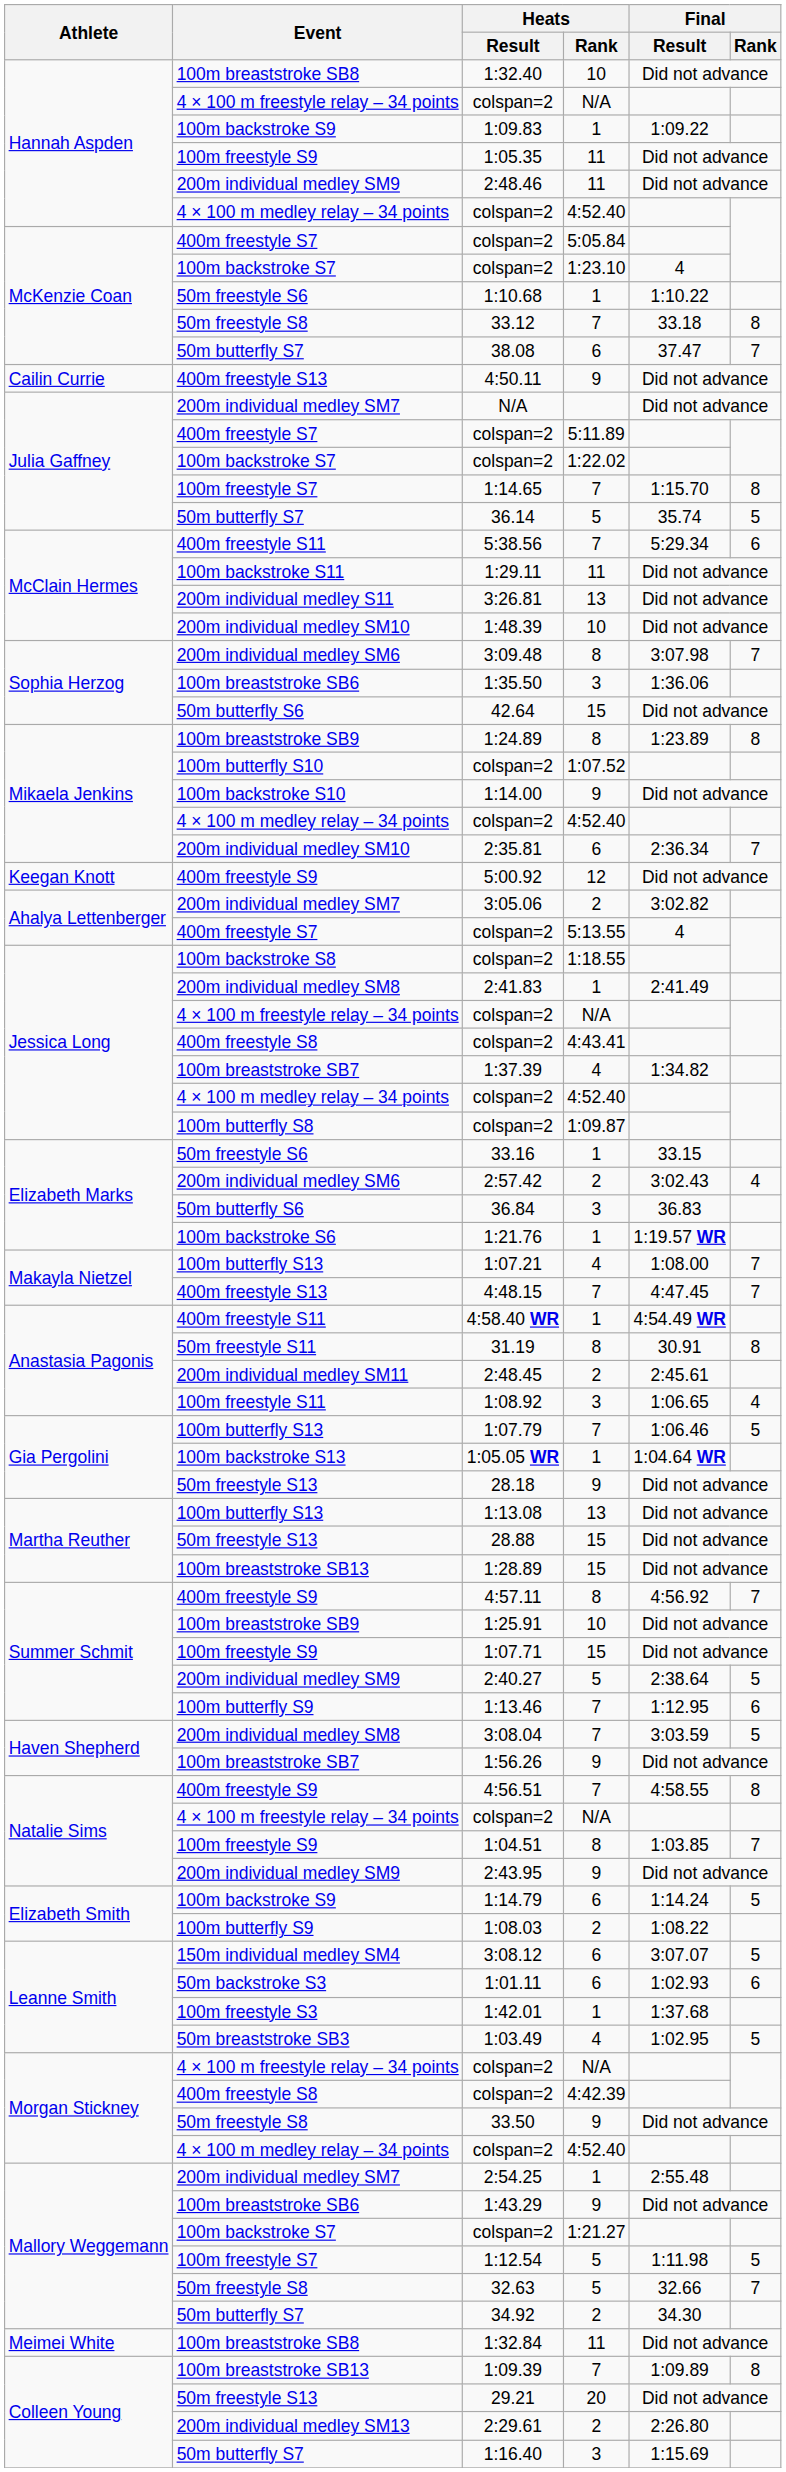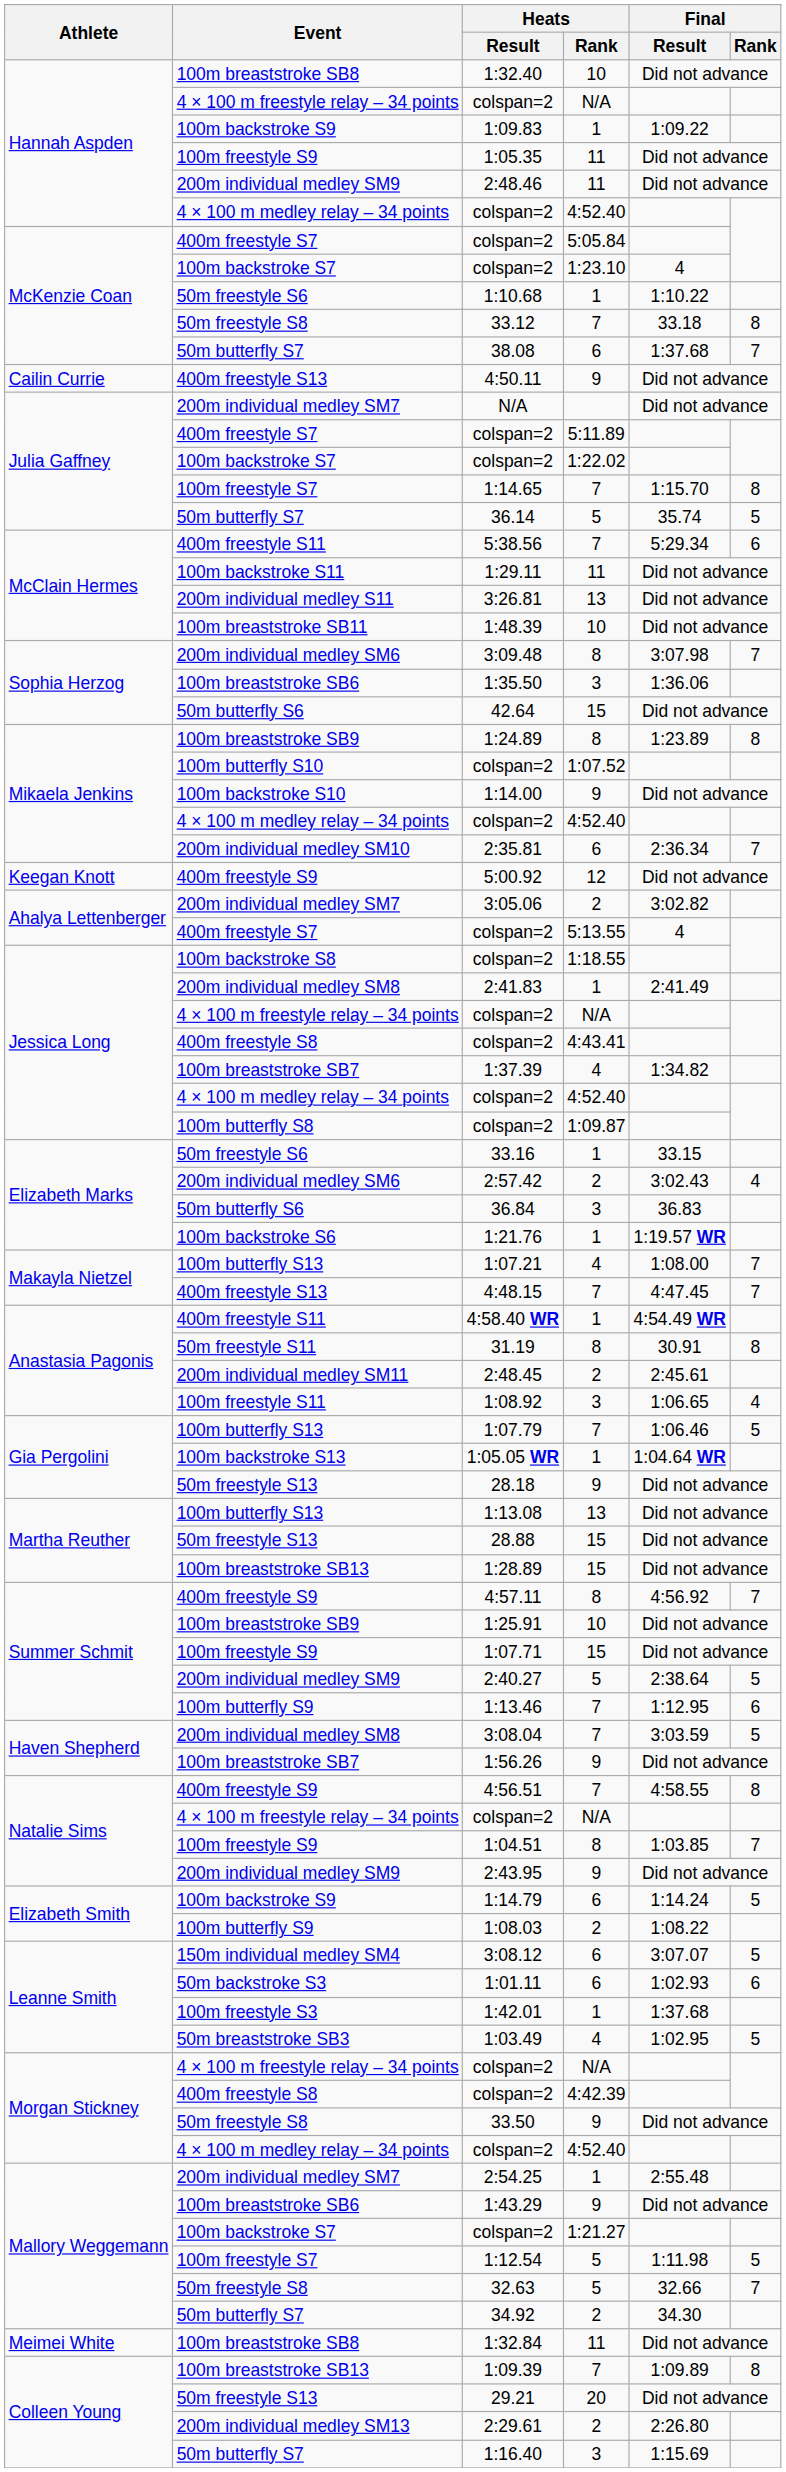(680, 351) 37.47 -> (680, 351) 1:37.68
(293, 627) 200m individual medley SM10 -> (272, 627) 100m breaststroke SB11
